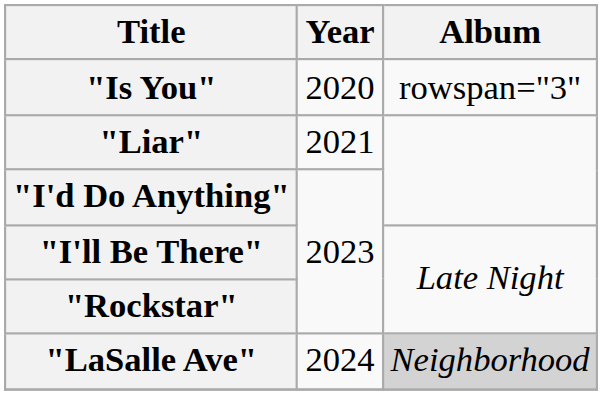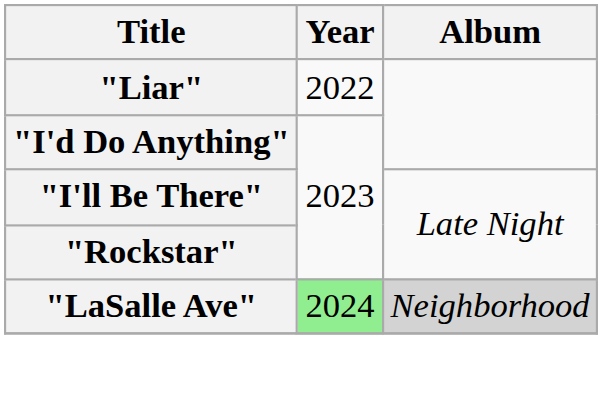- row: (151, 86)
(340, 141) 2021 -> (340, 86) 2022
(340, 360) no background -> (340, 305) lightgreen background
